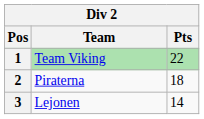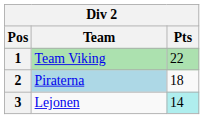(59, 80) no background -> (59, 80) lightblue background
(177, 102) no background -> (177, 102) paleturquoise background
